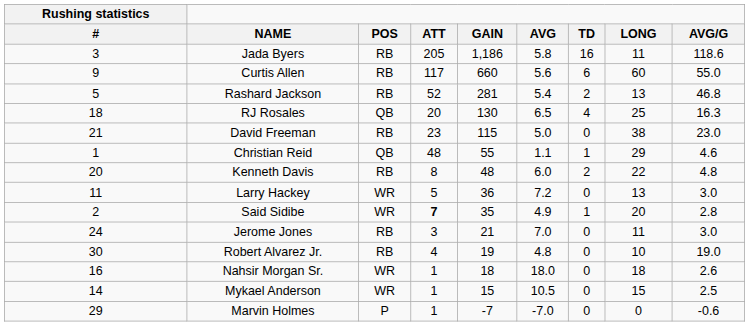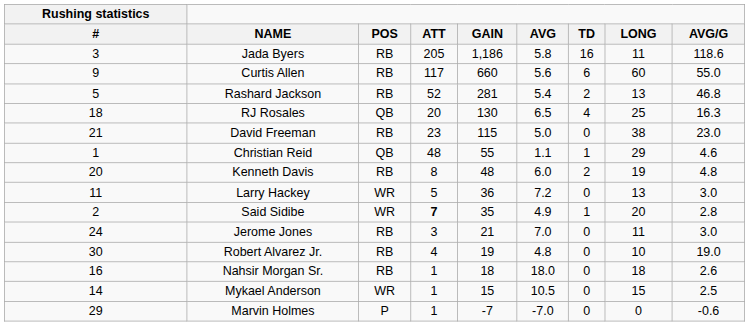(638, 172) 22 -> (638, 172) 19
(385, 271) WR -> (385, 271) RB
